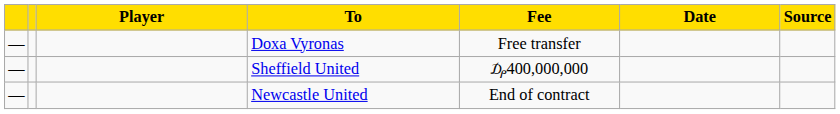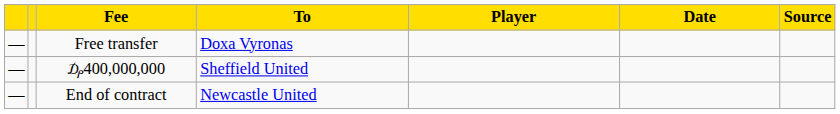columns swapped: (142, 17) <-> (539, 17)
